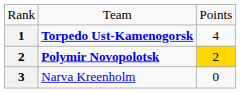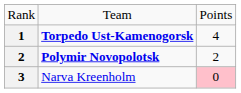(216, 56) gold background -> (216, 56) no background
(216, 77) no background -> (216, 77) pink background
